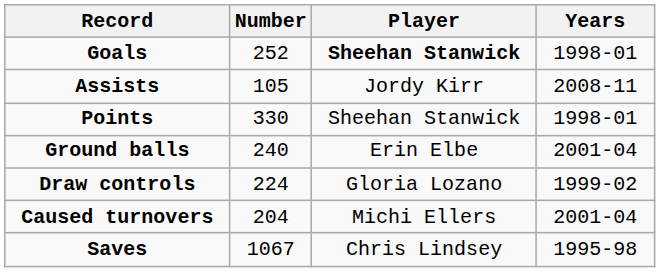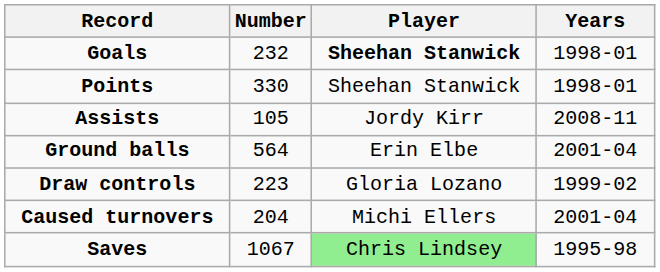(271, 54) 252 -> (271, 54) 232
rows swapped: (117, 86) <-> (117, 119)
(271, 152) 240 -> (271, 152) 564
(271, 184) 224 -> (271, 184) 223
(424, 249) no background -> (424, 249) lightgreen background
